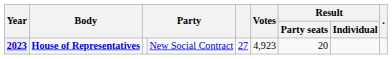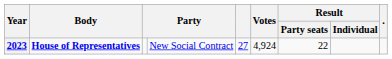(265, 46) 4,923 -> (265, 46) 4,924
(323, 46) 20 -> (323, 46) 22
